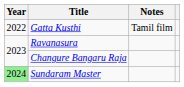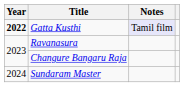(16, 27) normal -> (16, 27) bold
(152, 27) no background -> (152, 27) lavender background
(16, 74) lightgreen background -> (16, 74) no background
